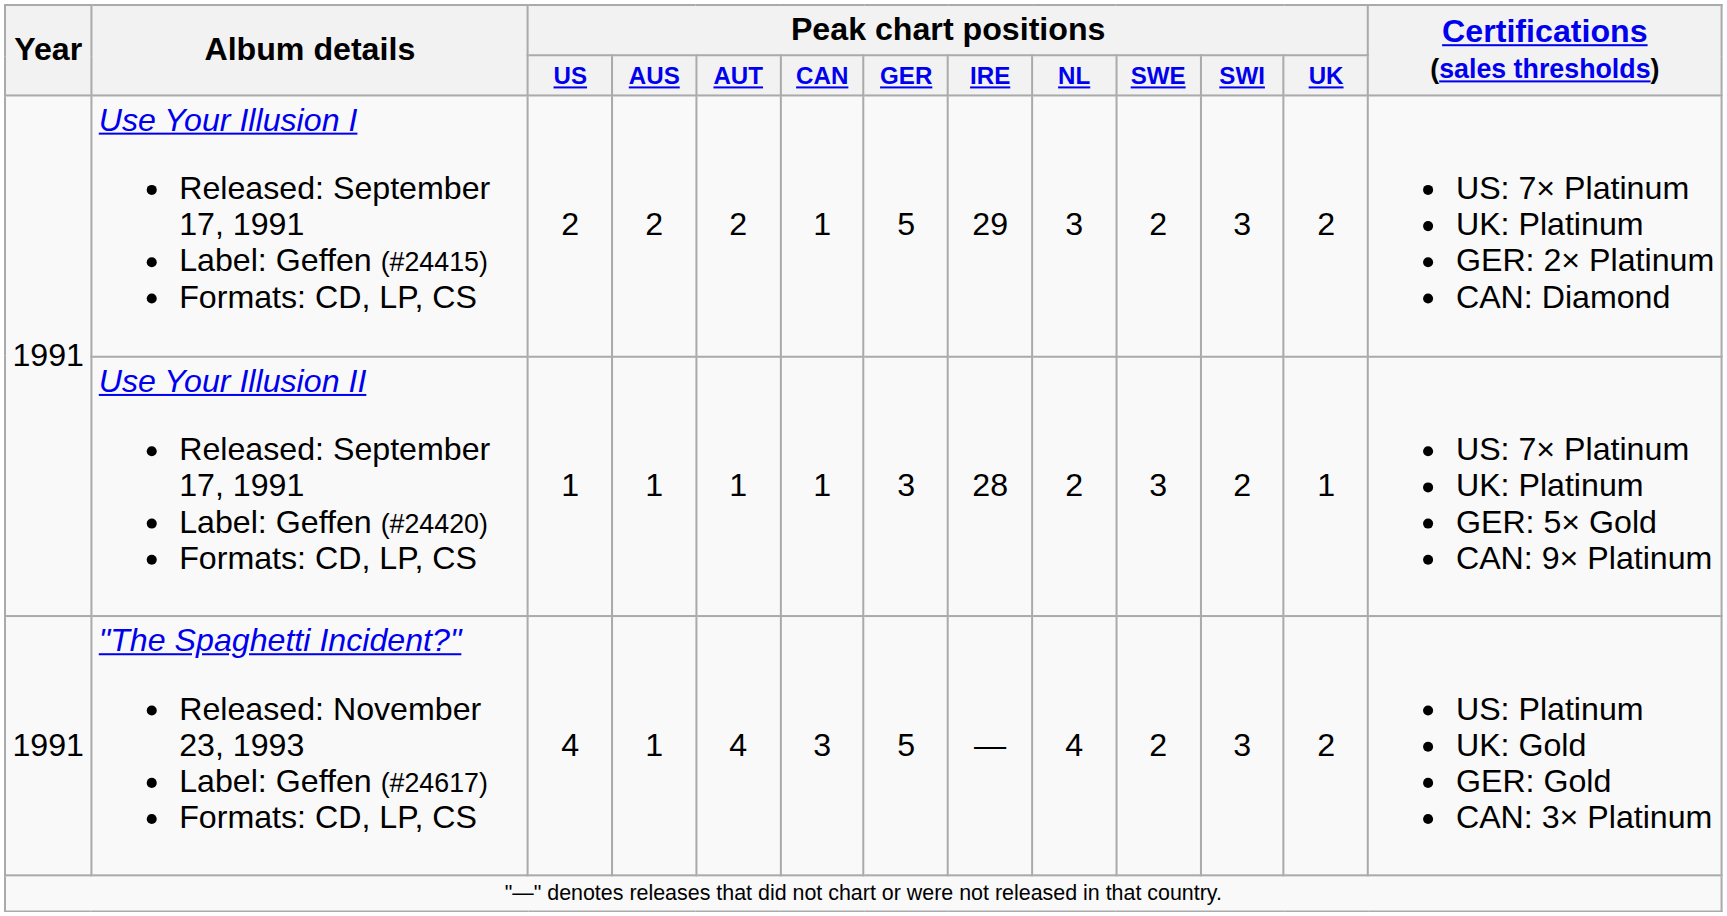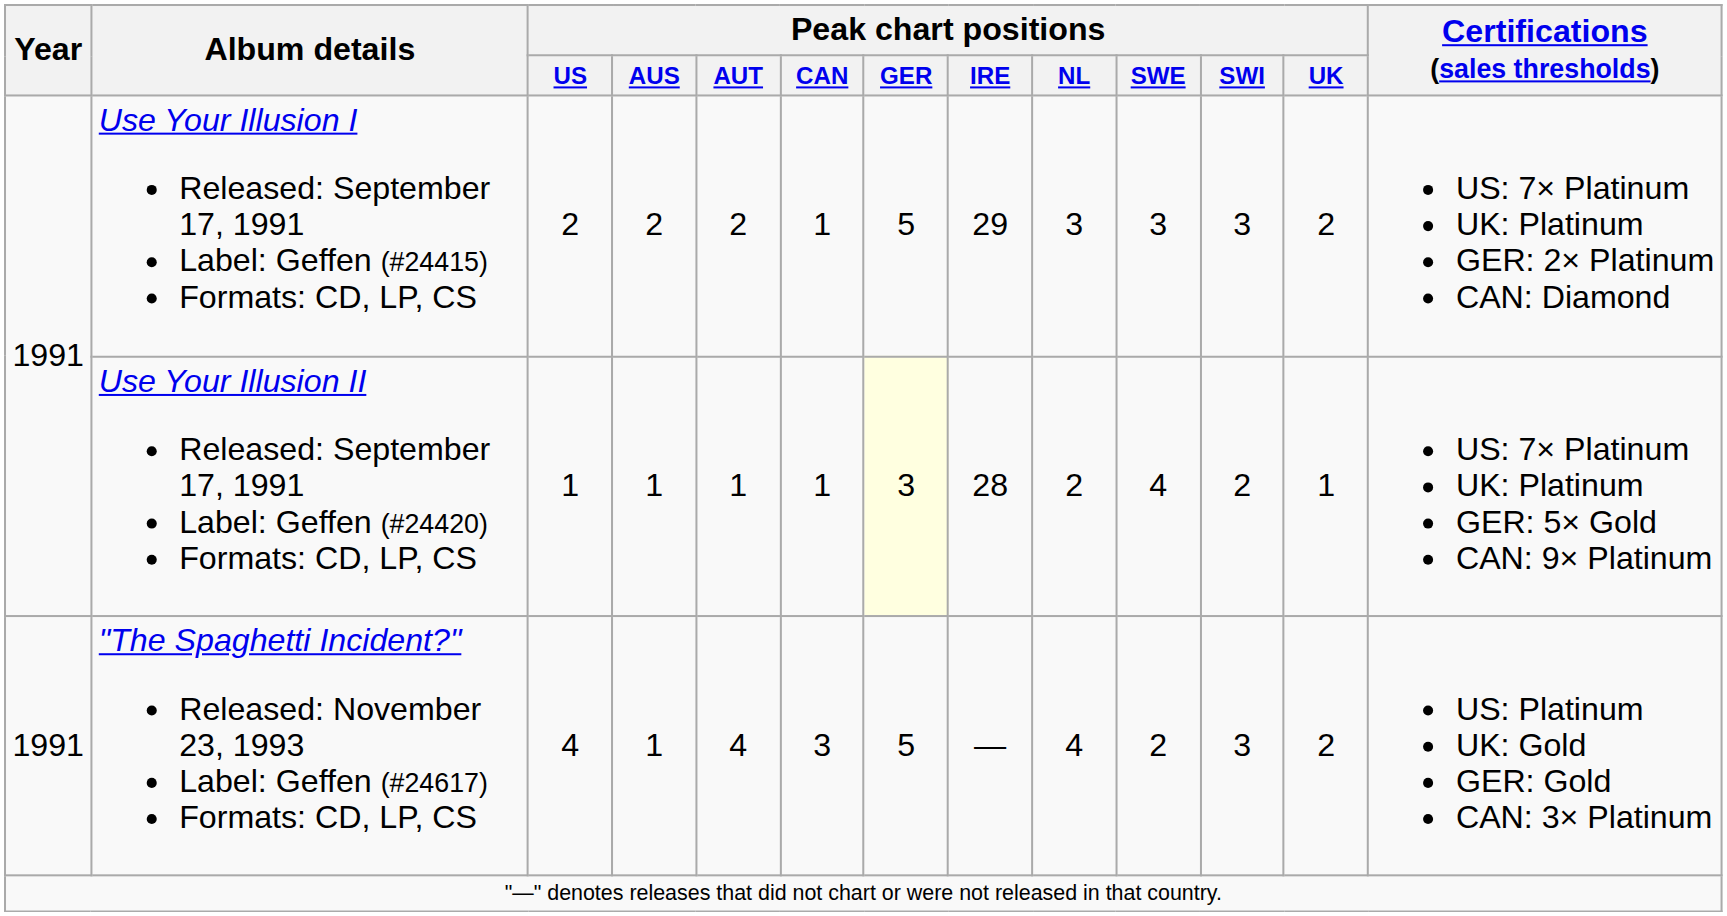(1158, 225) 2 -> (1158, 225) 3
(906, 485) no background -> (906, 485) lightyellow background
(1158, 485) 3 -> (1158, 485) 4
